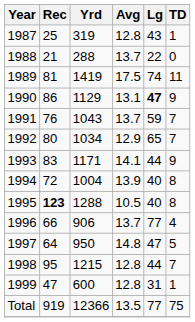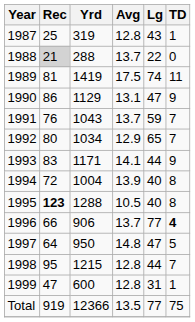(50, 56) no background -> (50, 56) lightgrey background
(154, 98) bold -> (154, 98) normal
(173, 222) normal -> (173, 222) bold
